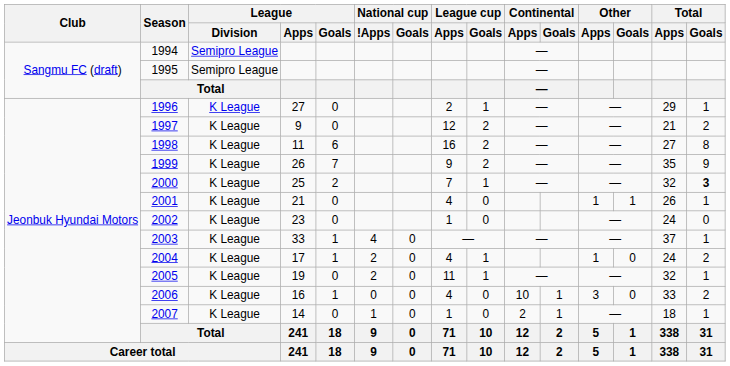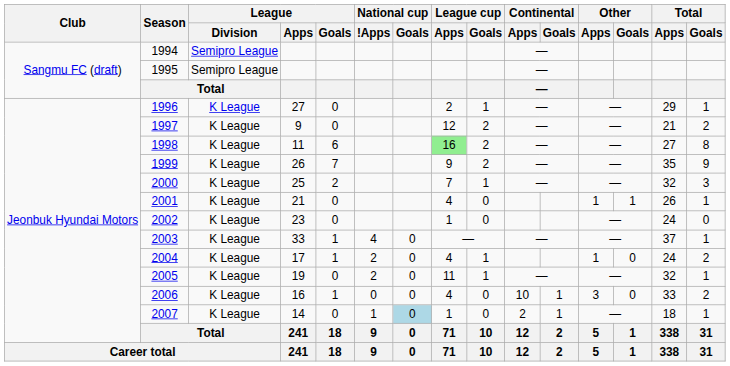(449, 145) no background -> (449, 145) lightgreen background
(706, 182) bold -> (706, 182) normal
(412, 314) no background -> (412, 314) lightblue background
